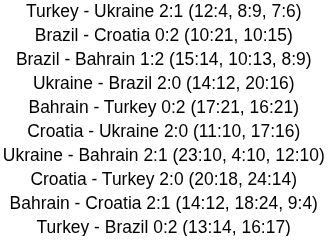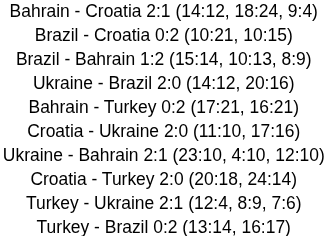(164, 11) Turkey - Ukraine 2:1 (12:4, 8:9, 7:6) -> (164, 11) Bahrain - Croatia 2:1 (14:12, 18:24, 9:4)
(164, 203) Bahrain - Croatia 2:1 (14:12, 18:24, 9:4) -> (164, 203) Turkey - Ukraine 2:1 (12:4, 8:9, 7:6)
